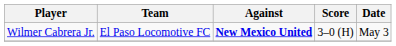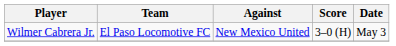(264, 31) bold -> (263, 31) normal
